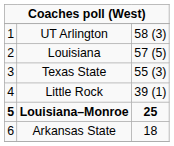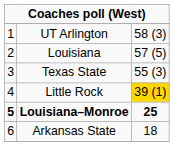(150, 92) no background -> (150, 92) gold background
